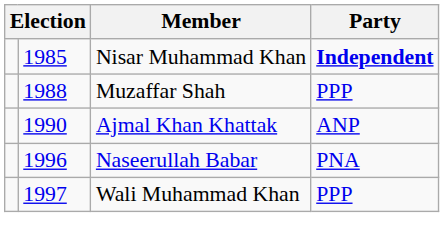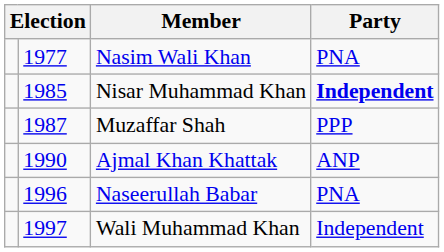+ row: (173, 56)
(45, 90) 1988 -> (45, 125) 1987
(334, 194) PPP -> (370, 228) Independent
